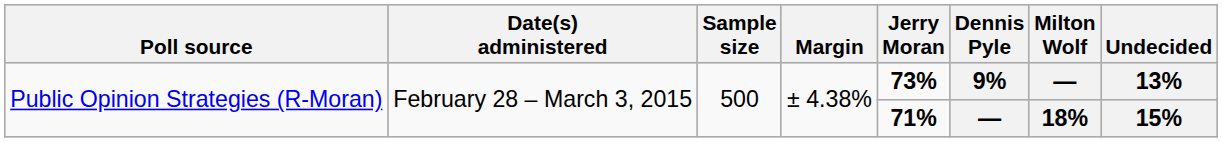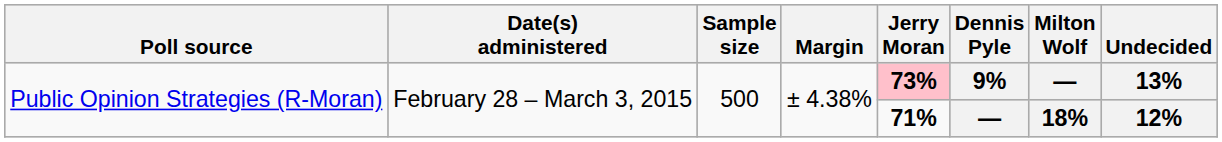(914, 82) no background -> (914, 82) pink background
(1159, 118) 15% -> (1159, 118) 12%
